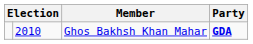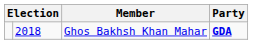(28, 31) 2010 -> (28, 31) 2018
